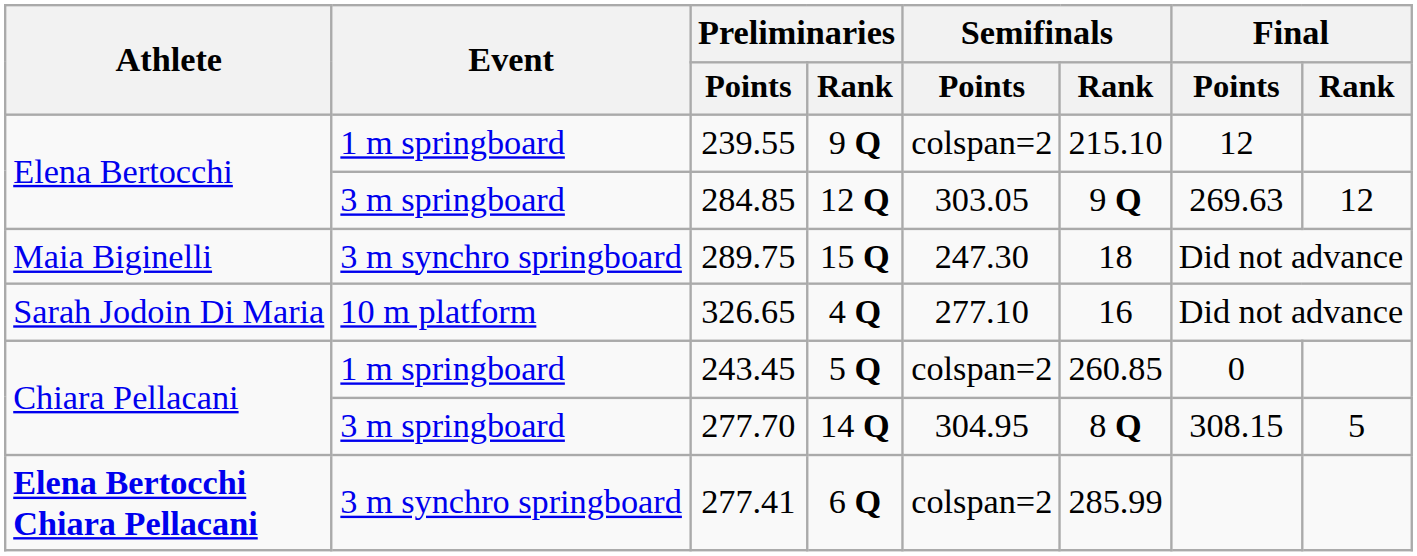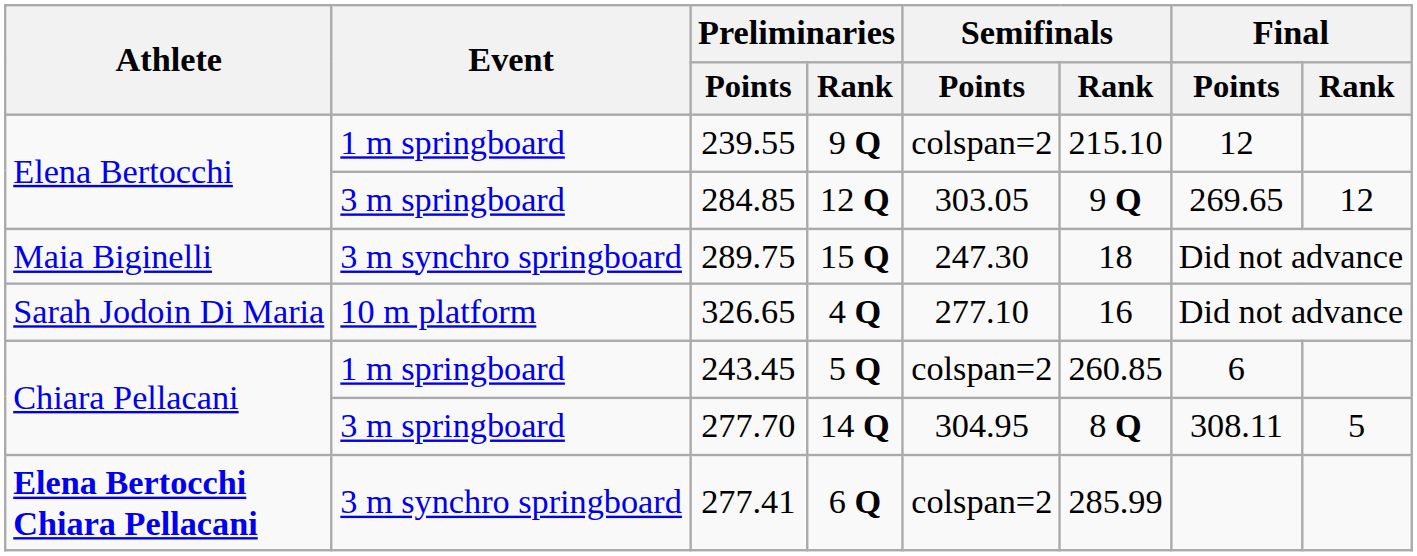(1236, 199) 269.63 -> (1236, 199) 269.65
(1236, 369) 0 -> (1236, 369) 6
(1236, 425) 308.15 -> (1236, 425) 308.11
